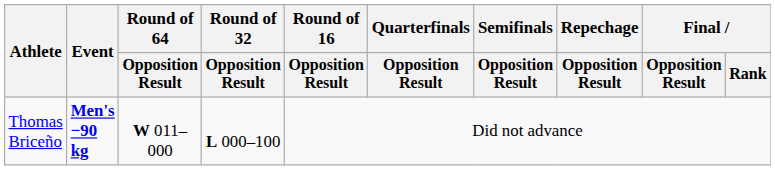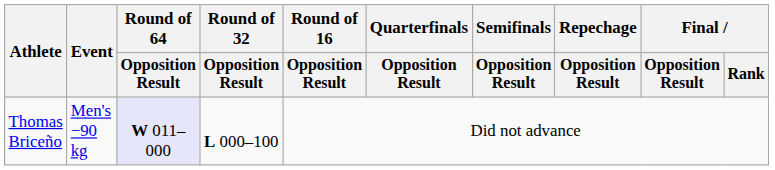(93, 131) bold -> (91, 131) normal
(160, 141) no background -> (158, 141) lavender background
